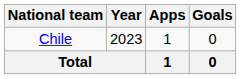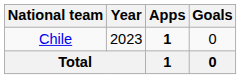(167, 39) normal -> (167, 39) bold
